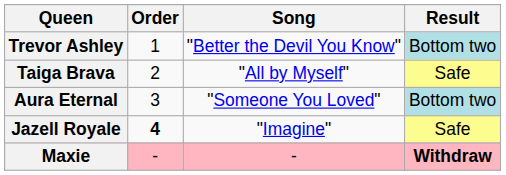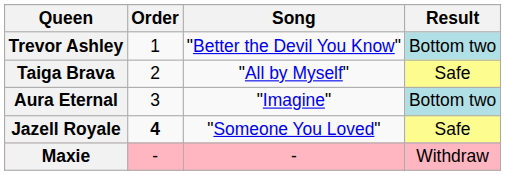(294, 101) "Someone You Loved" -> (294, 101) "Imagine"
(294, 128) "Imagine" -> (294, 128) "Someone You Loved"
(453, 156) bold -> (453, 156) normal
